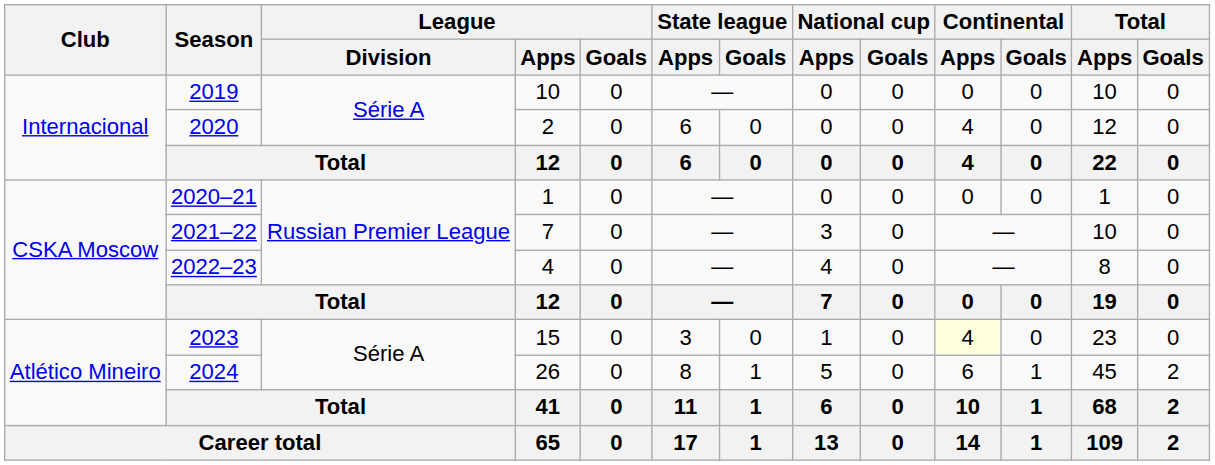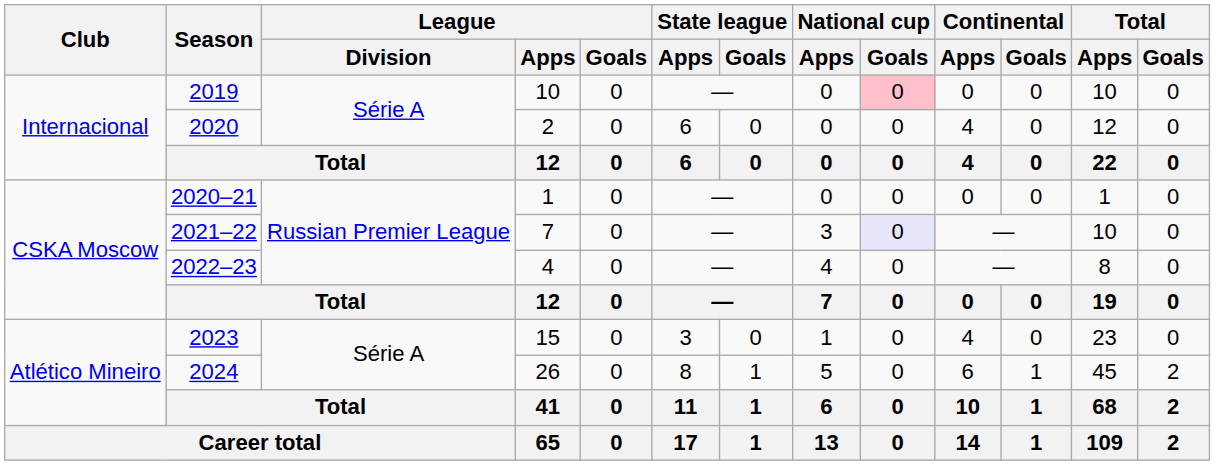(898, 92) no background -> (898, 92) pink background
(898, 232) no background -> (898, 232) lavender background
(968, 337) lightyellow background -> (968, 337) no background
